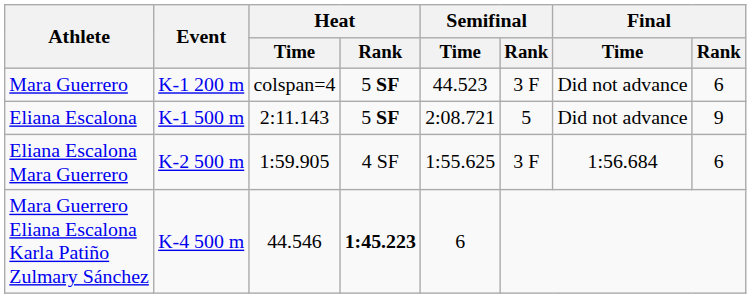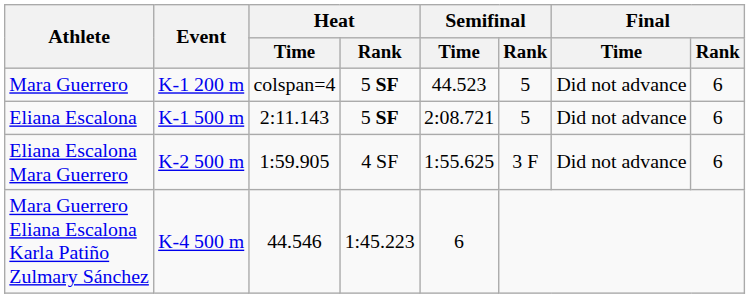(526, 85) 3 F -> (525, 85) 5
(719, 117) 9 -> (718, 117) 6
(623, 162) 1:56.684 -> (621, 162) Did not advance
(380, 242) bold -> (380, 242) normal
